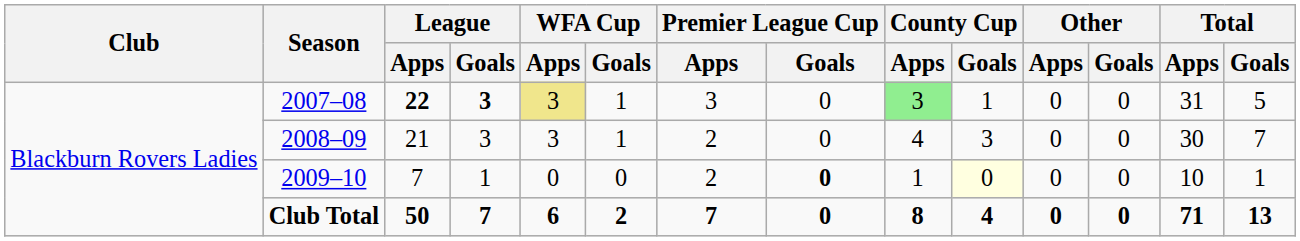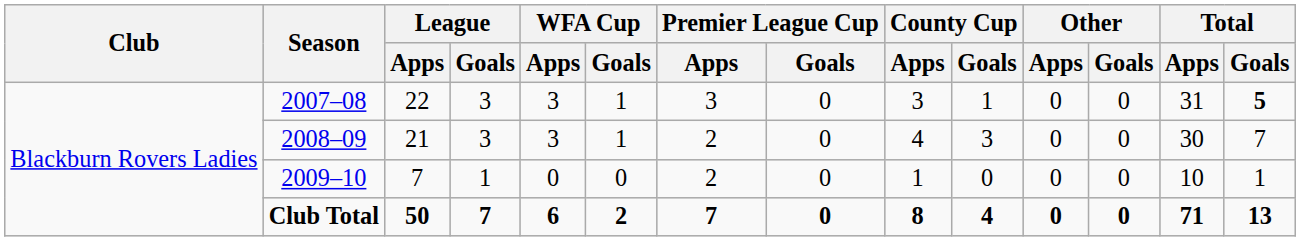(417, 100) bold -> (417, 100) normal
(485, 100) bold -> (485, 100) normal
(553, 100) khaki background -> (553, 100) no background
(918, 100) lightgreen background -> (918, 100) no background
(1260, 100) normal -> (1260, 100) bold
(825, 178) bold -> (825, 178) normal
(987, 178) lightyellow background -> (987, 178) no background
